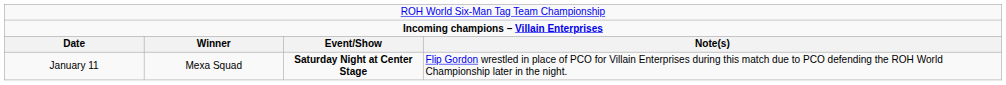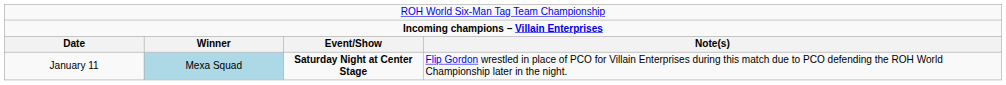(214, 66) no background -> (214, 66) lightblue background
